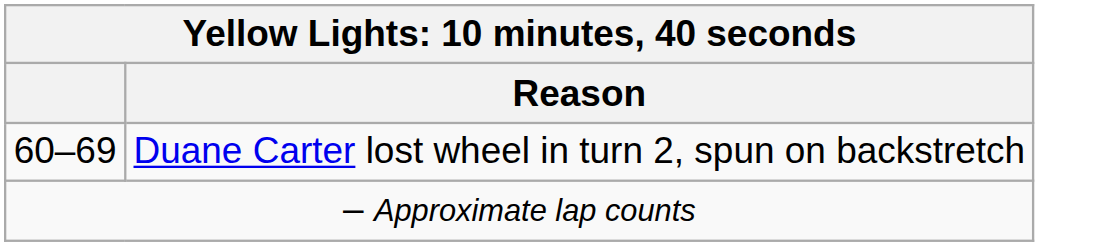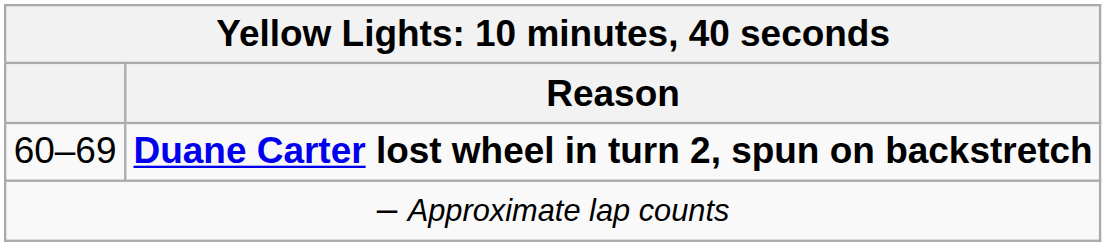(579, 151) normal -> (613, 151) bold
